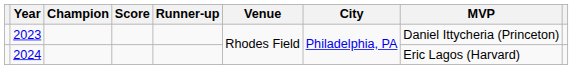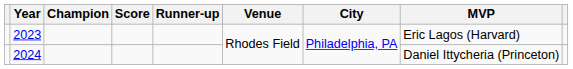(481, 34) Daniel Ittycheria (Princeton) -> (462, 34) Eric Lagos (Harvard)
(462, 54) Eric Lagos (Harvard) -> (481, 54) Daniel Ittycheria (Princeton)
